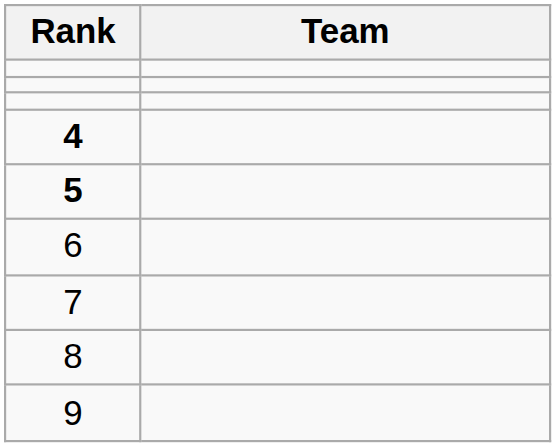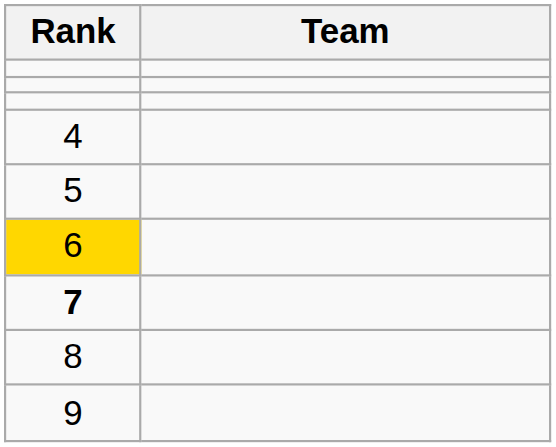(73, 135) bold -> (73, 135) normal
(73, 191) bold -> (73, 191) normal
(73, 246) no background -> (73, 246) gold background
(73, 301) normal -> (73, 301) bold
